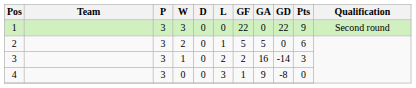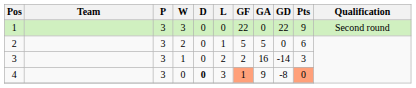(203, 75) normal -> (203, 75) bold
(243, 75) no background -> (243, 75) lightsalmon background
(303, 75) no background -> (303, 75) lightsalmon background
